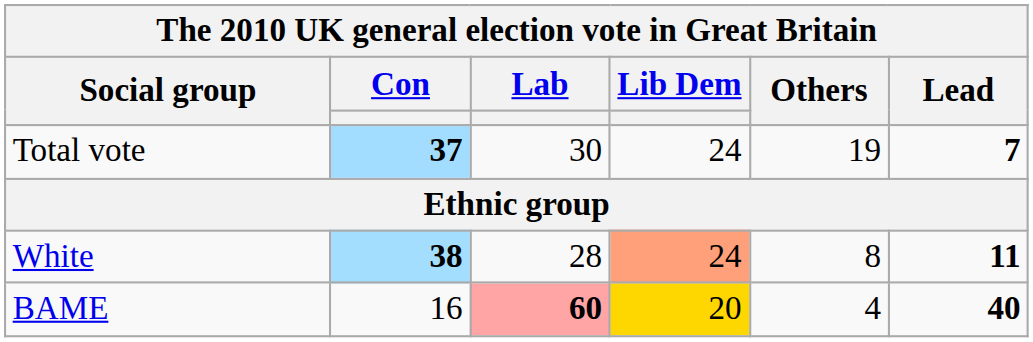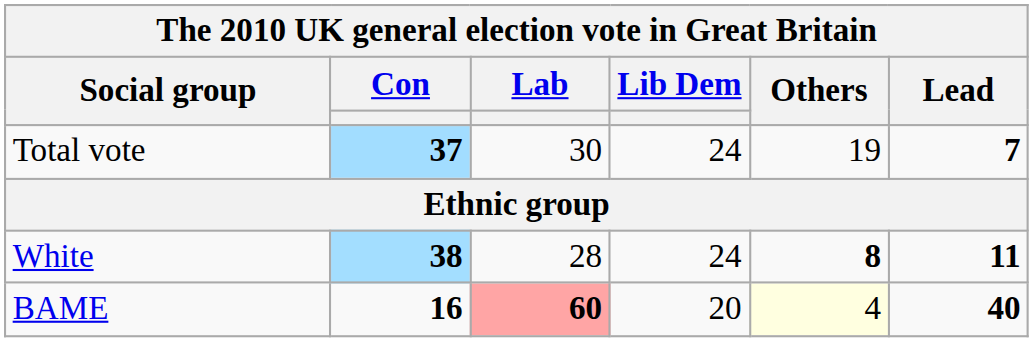(725, 256) lightsalmon background -> (725, 256) no background
(873, 256) normal -> (873, 256) bold
(446, 308) normal -> (446, 308) bold
(725, 308) gold background -> (725, 308) no background
(873, 308) no background -> (873, 308) lightyellow background
